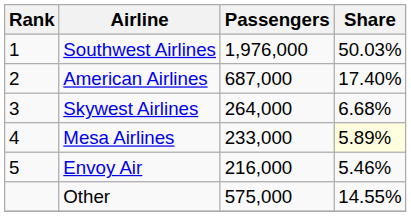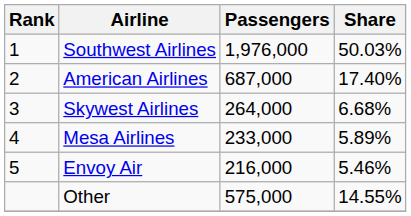(365, 138) lightyellow background -> (365, 138) no background
